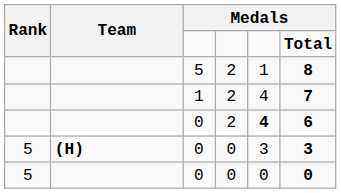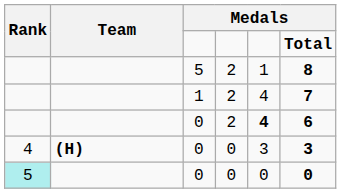(28, 149) 5 -> (28, 149) 4
(28, 175) no background -> (28, 175) paleturquoise background
